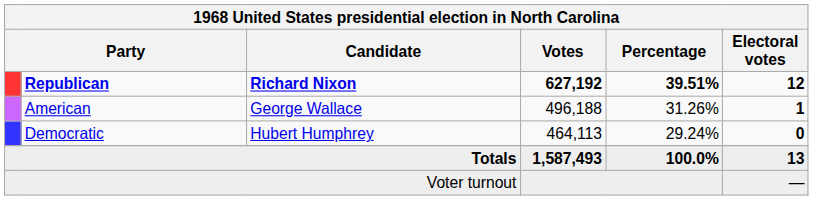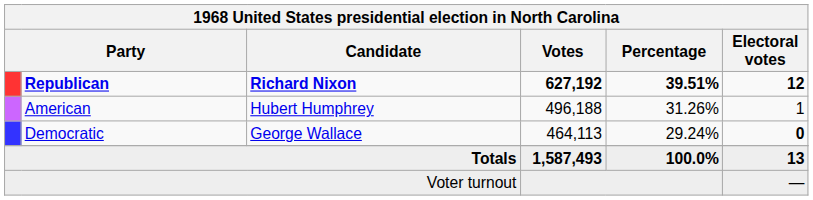(306, 109) George Wallace -> (312, 109) Hubert Humphrey
(800, 109) bold -> (800, 109) normal
(312, 134) Hubert Humphrey -> (306, 134) George Wallace
